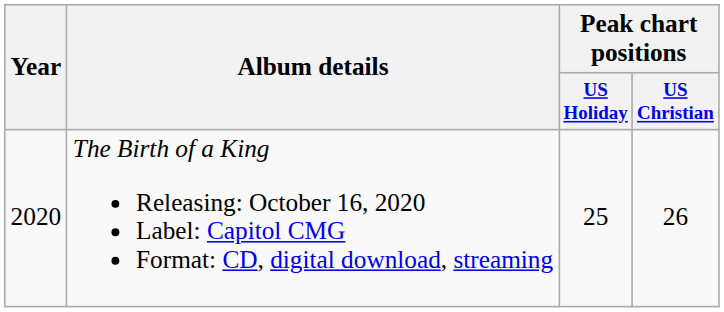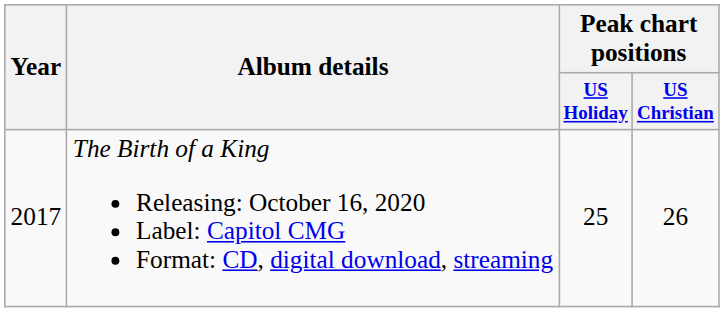(36, 217) 2020 -> (36, 217) 2017
